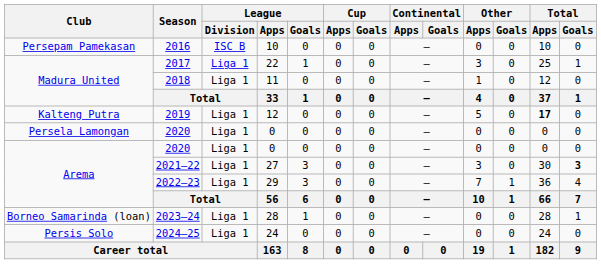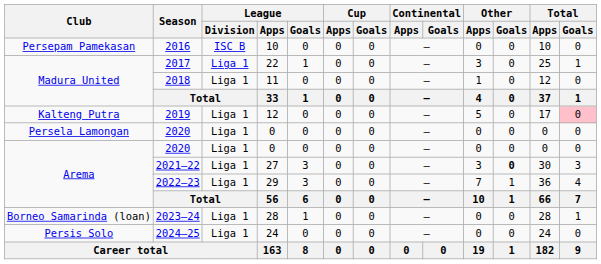(545, 115) bold -> (545, 115) normal
(578, 115) no background -> (578, 115) pink background
(512, 165) normal -> (512, 165) bold
(578, 165) bold -> (578, 165) normal
